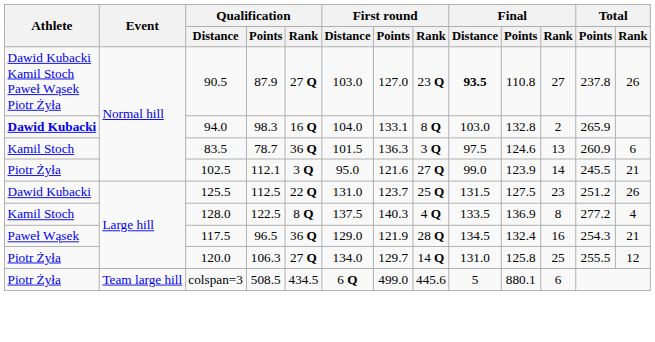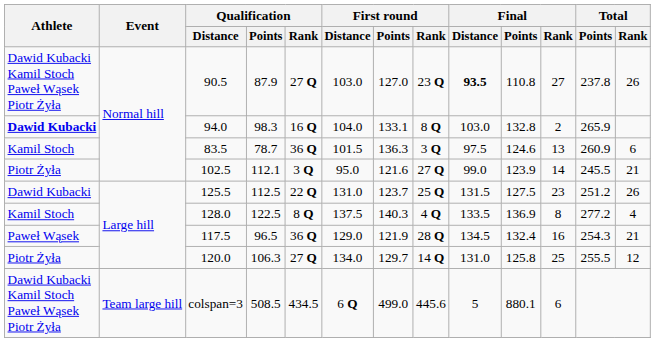(34, 280) Piotr Żyła -> (49, 303) Dawid Kubacki Kamil Stoch Paweł Wąsek Piotr Żyła
